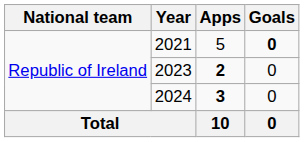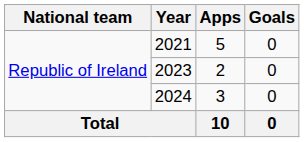(272, 44) bold -> (272, 44) normal
(220, 70) bold -> (220, 70) normal
(220, 96) bold -> (220, 96) normal
